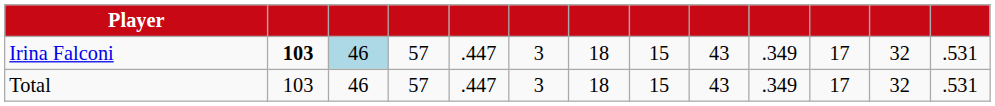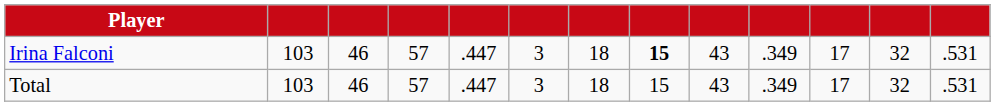(298, 52) bold -> (298, 52) normal
(358, 52) lightblue background -> (358, 52) no background
(659, 52) normal -> (659, 52) bold
